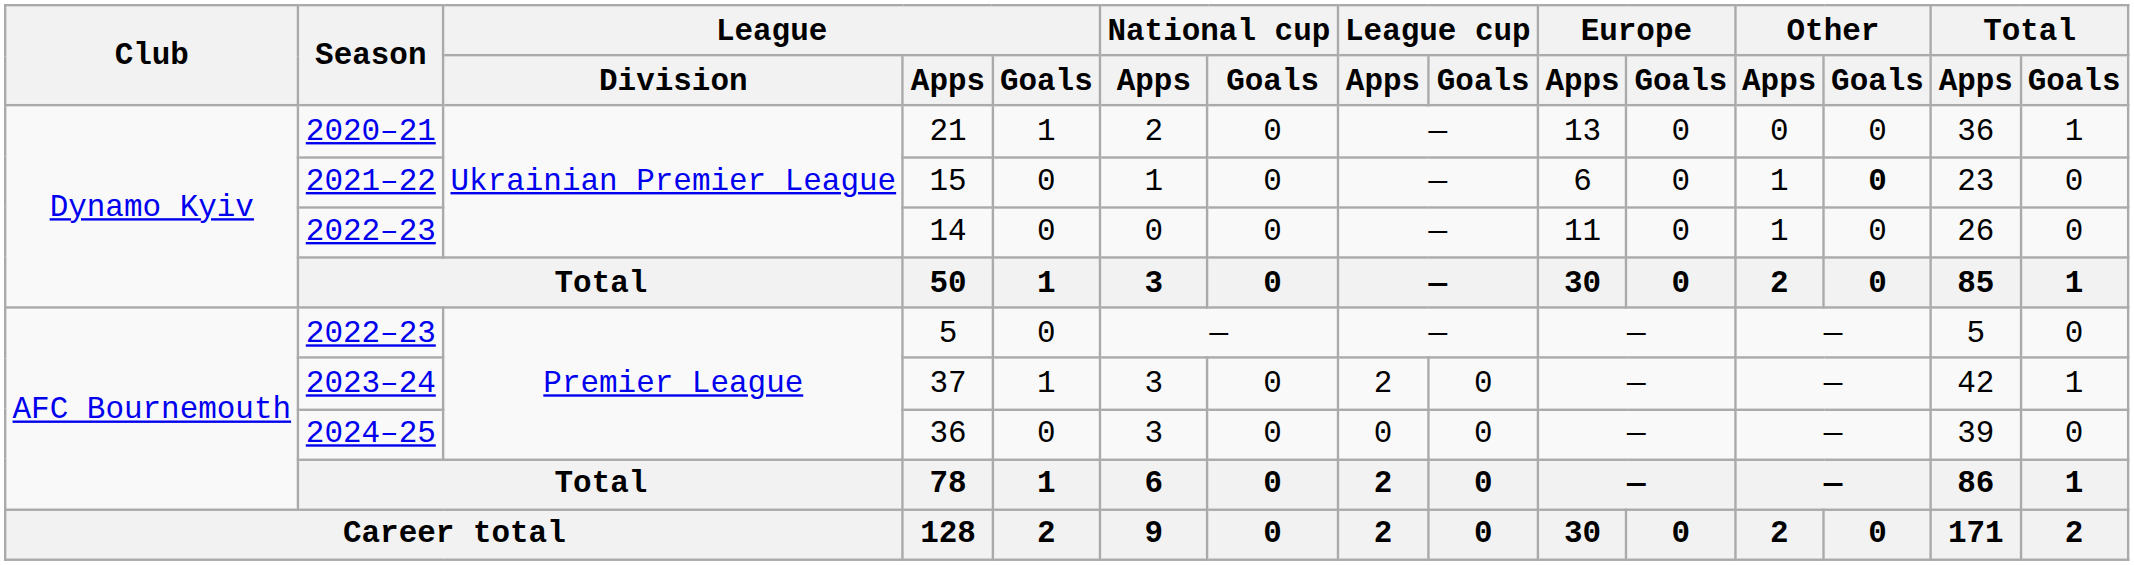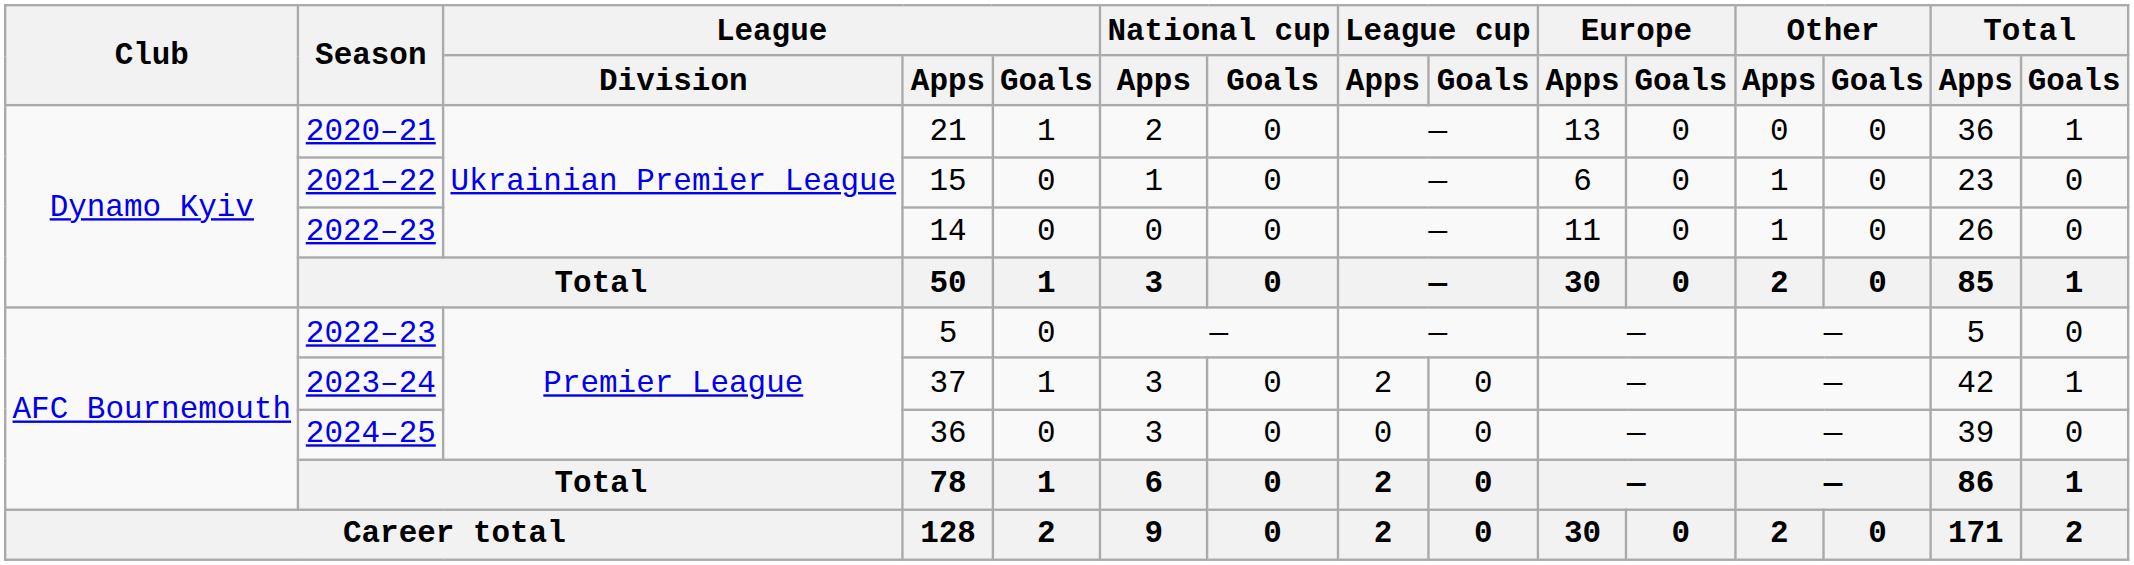(1877, 182) bold -> (1877, 182) normal
